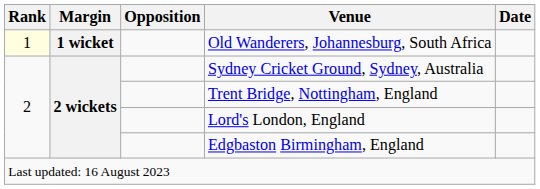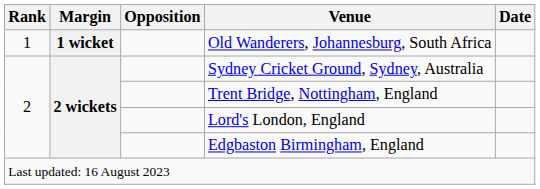(27, 42) lightyellow background -> (27, 42) no background
